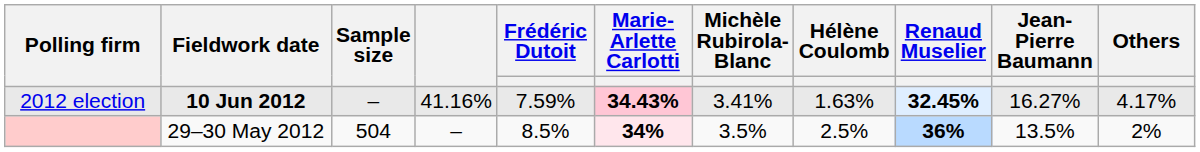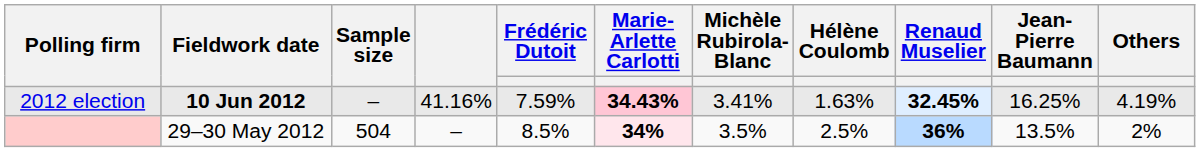(1045, 101) 16.27% -> (1045, 101) 16.25%
(1146, 101) 4.17% -> (1146, 101) 4.19%
